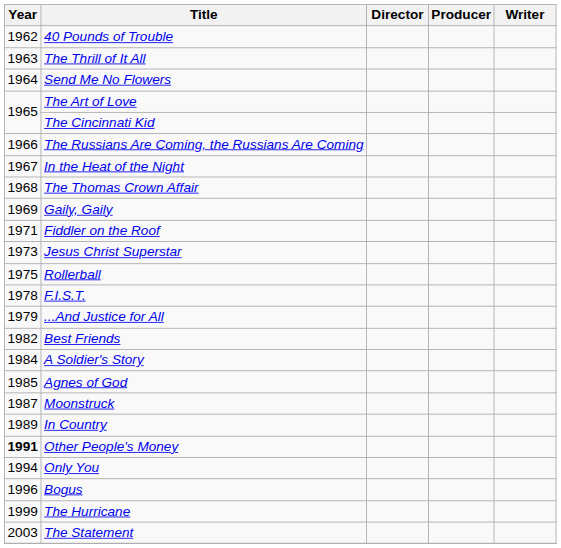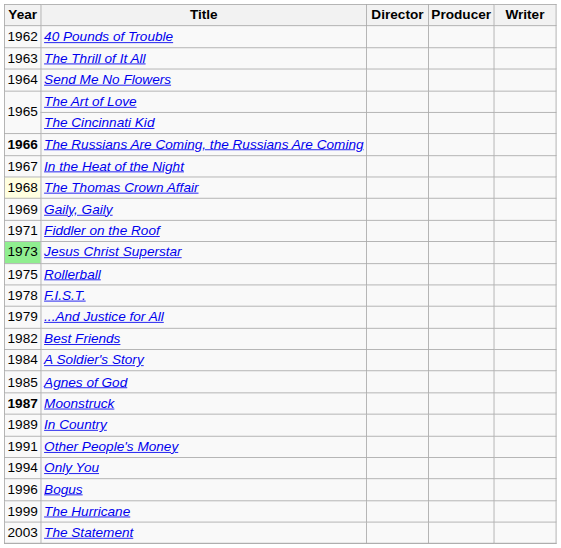(23, 144) normal -> (23, 144) bold
(23, 187) no background -> (23, 187) lightyellow background
(23, 252) no background -> (23, 252) lightgreen background
(23, 403) normal -> (23, 403) bold
(23, 446) bold -> (23, 446) normal
